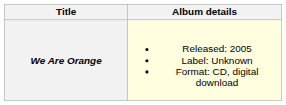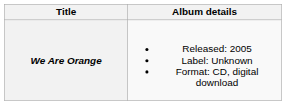(205, 66) lightyellow background -> (205, 66) no background
